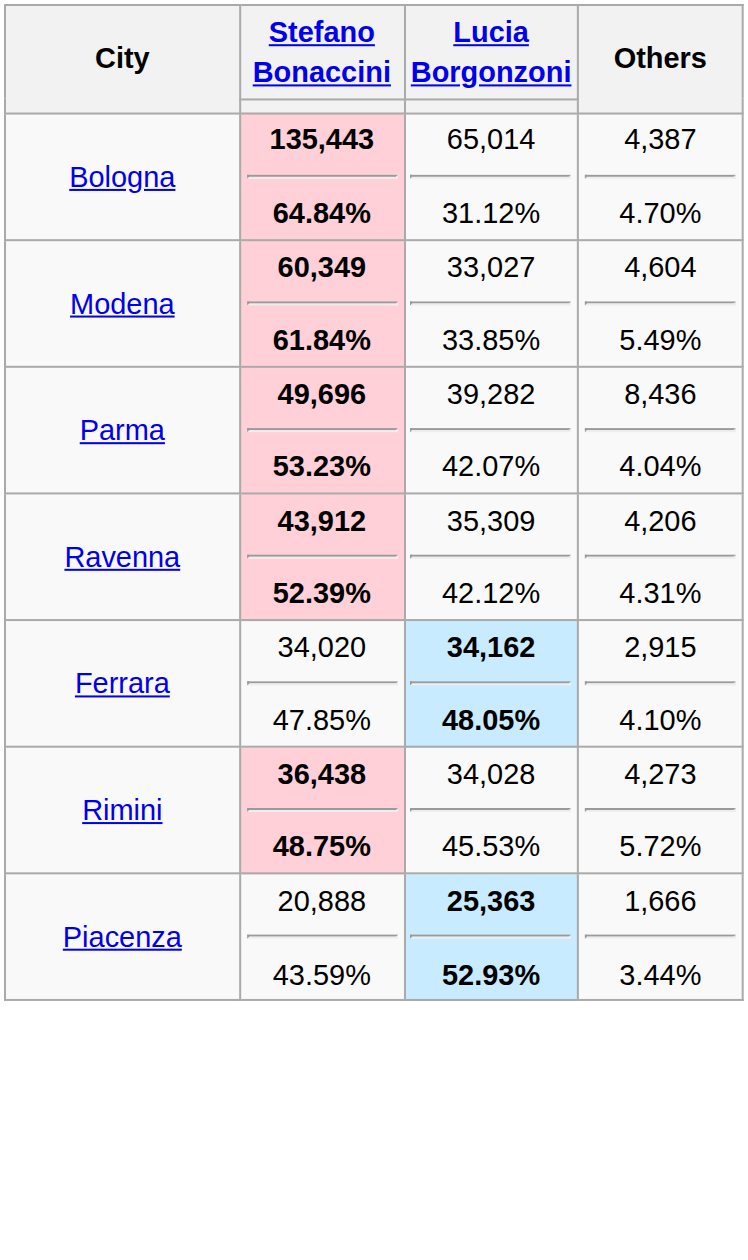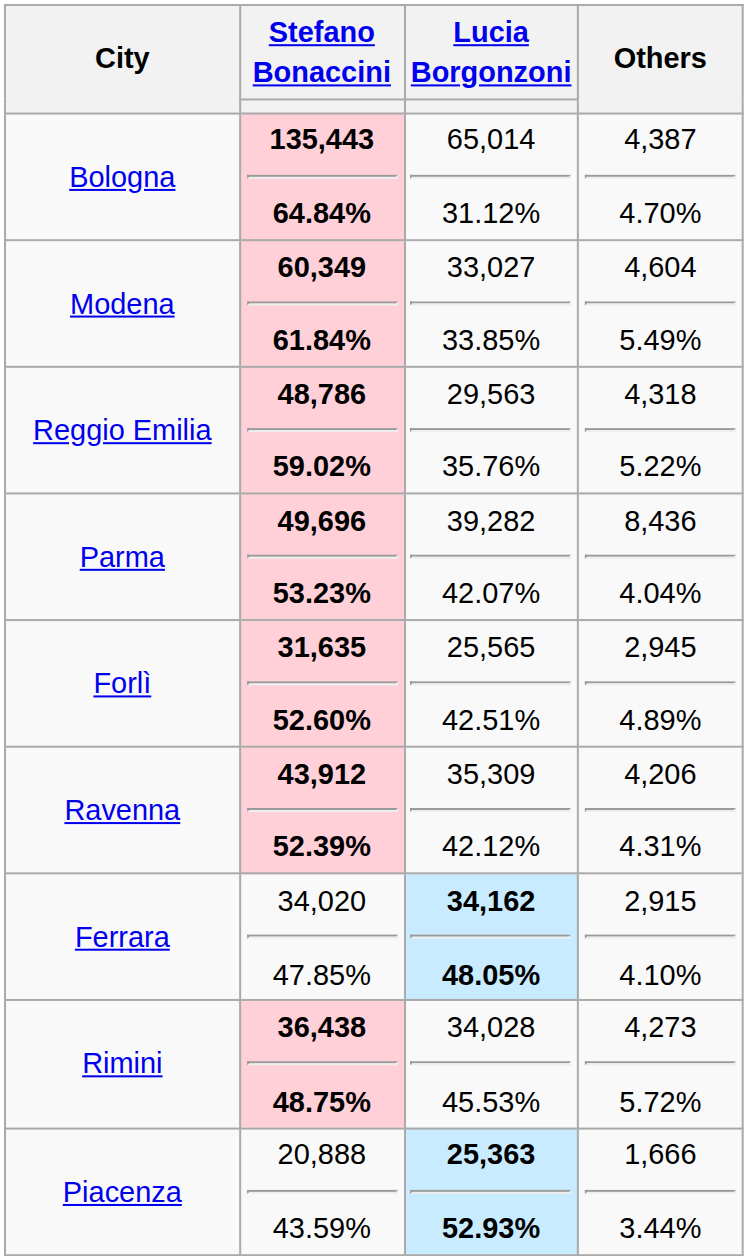+ row: (122, 430)
+ row: (122, 684)
